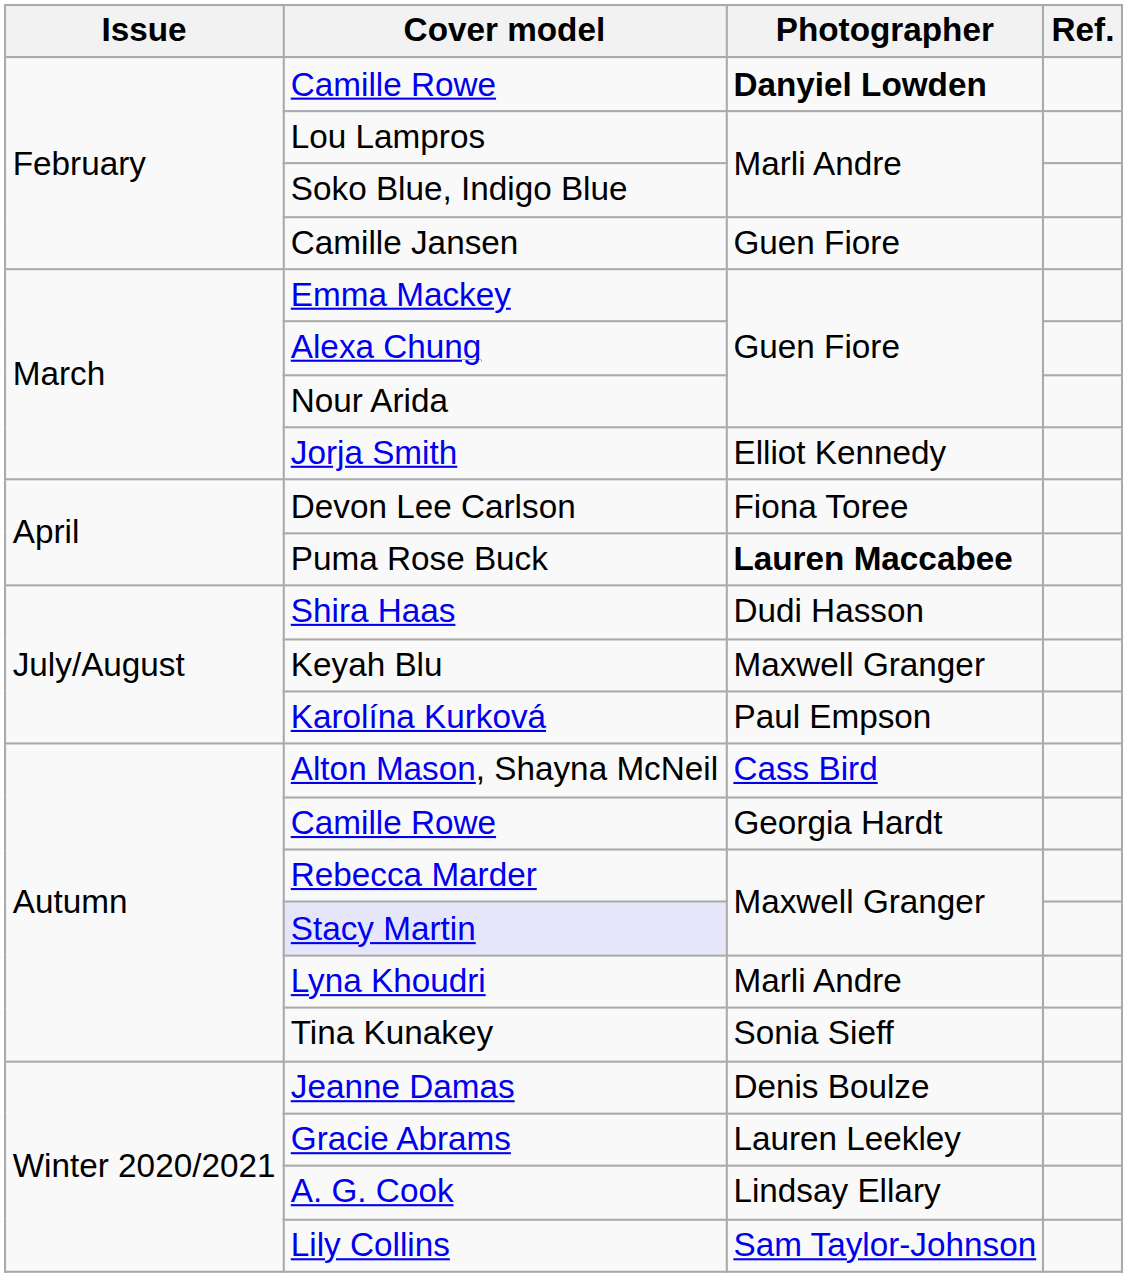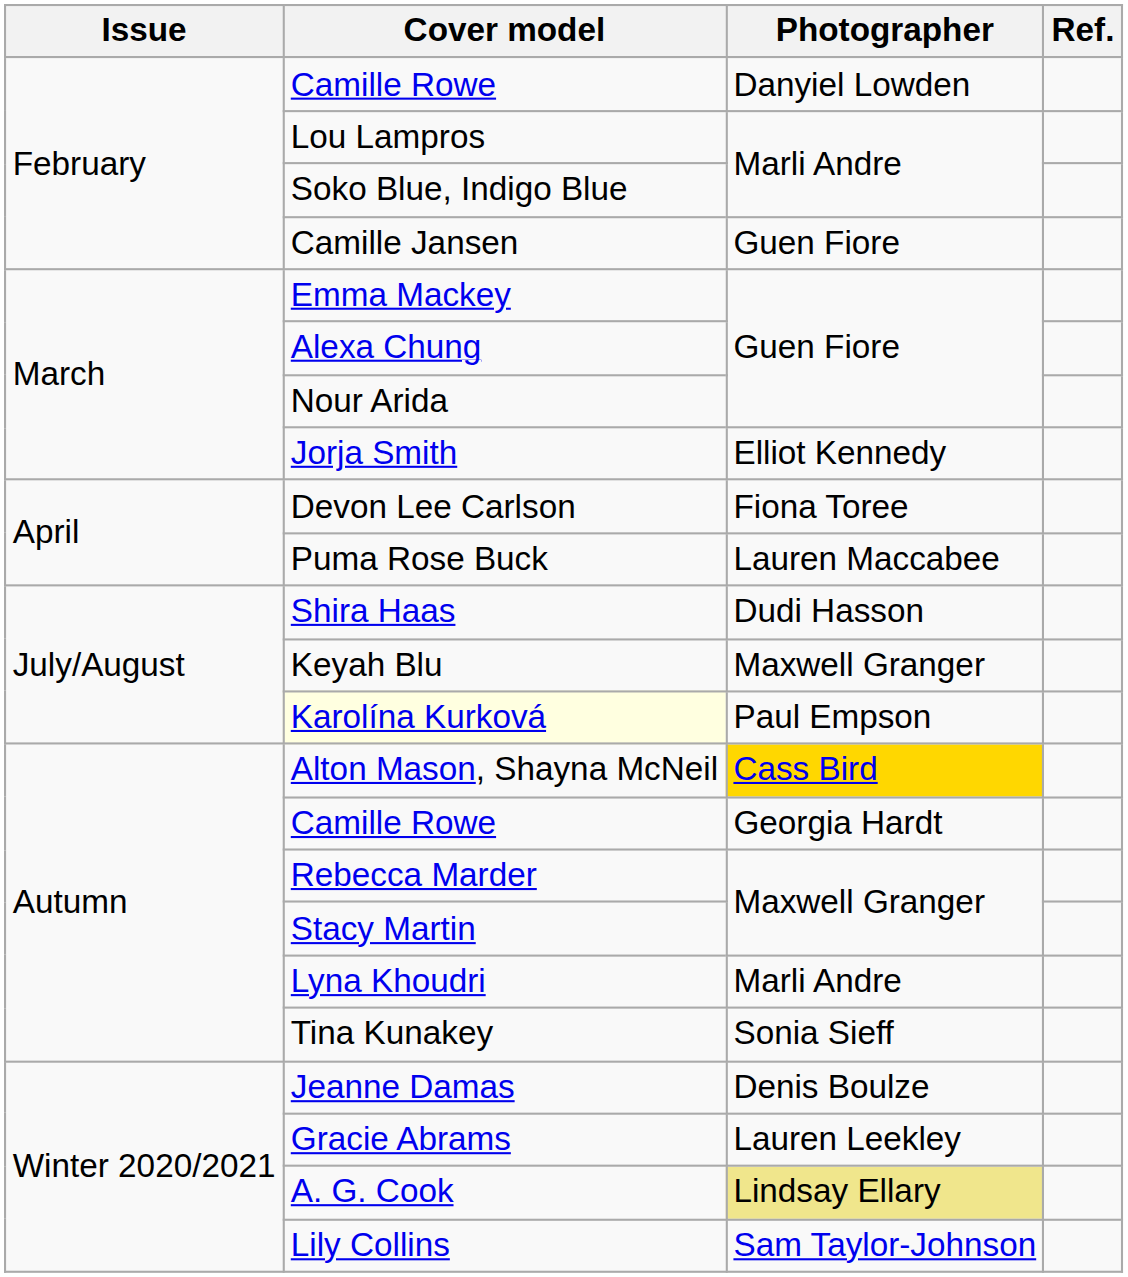(860, 83) bold -> (852, 83) normal
(873, 558) bold -> (867, 558) normal
(418, 717) no background -> (418, 717) lightyellow background
(806, 769) no background -> (806, 769) gold background
(383, 928) lavender background -> (383, 928) no background
(837, 1192) no background -> (837, 1192) khaki background
